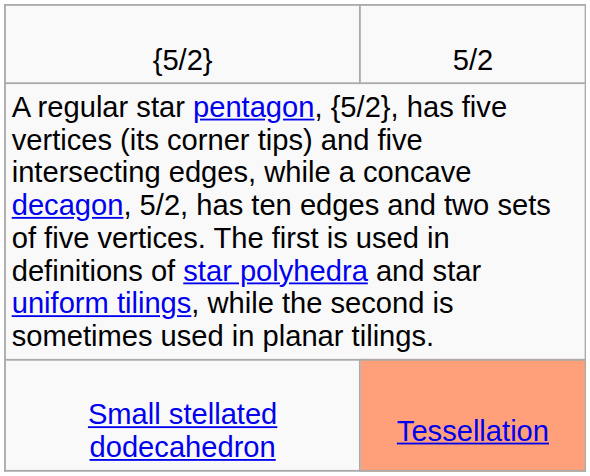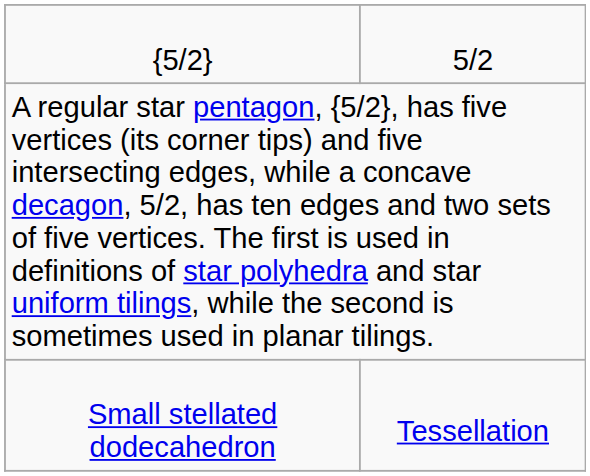(473, 431) lightsalmon background -> (473, 431) no background
